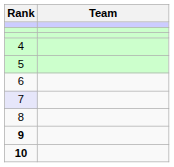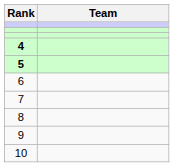(21, 46) normal -> (21, 46) bold
(21, 64) normal -> (21, 64) bold
(21, 99) lavender background -> (21, 99) no background
(21, 135) bold -> (21, 135) normal
(21, 153) bold -> (21, 153) normal
